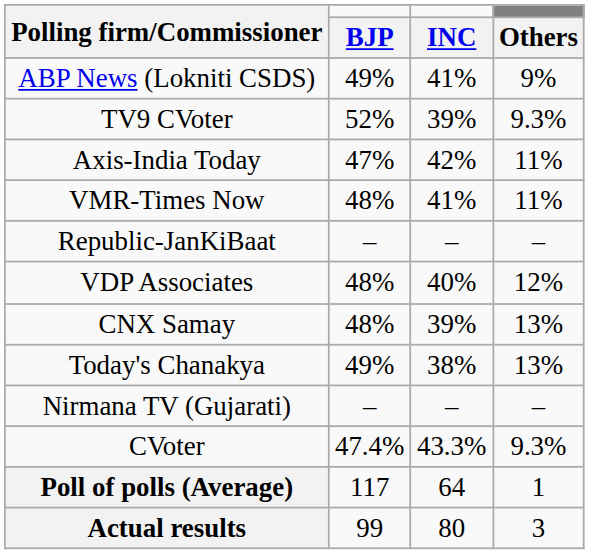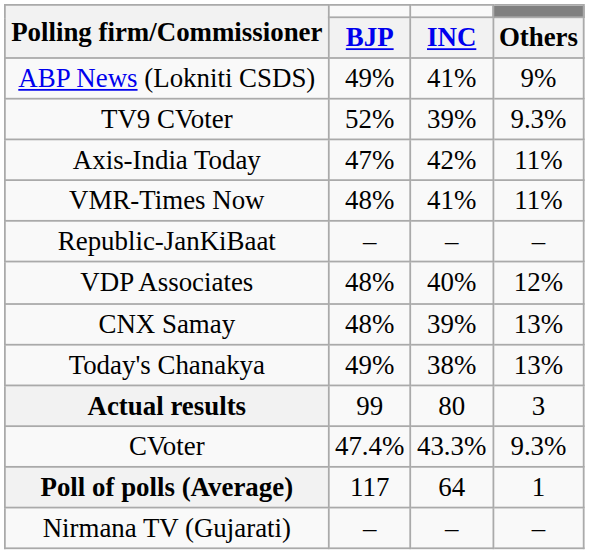rows swapped: (167, 404) <-> (167, 527)
